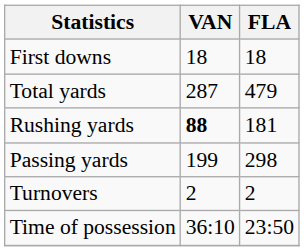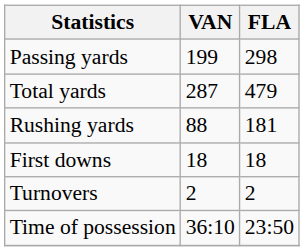rows swapped: (60, 56) <-> (69, 159)
(196, 124) bold -> (196, 124) normal
